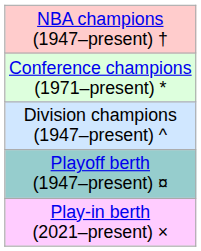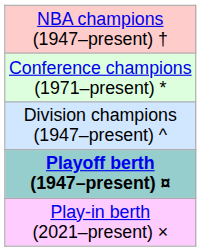(100, 173) normal -> (100, 173) bold
